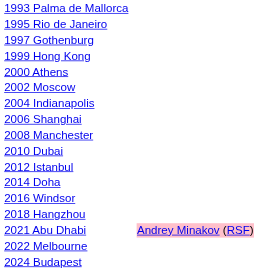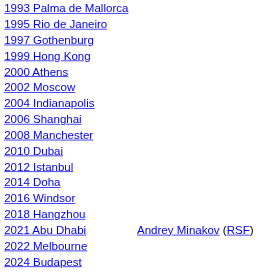(195, 230) pink background -> (195, 230) no background
